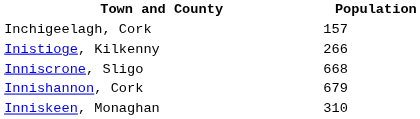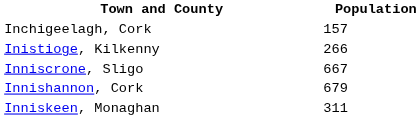(336, 69) 668 -> (336, 69) 667
(336, 109) 310 -> (336, 109) 311
